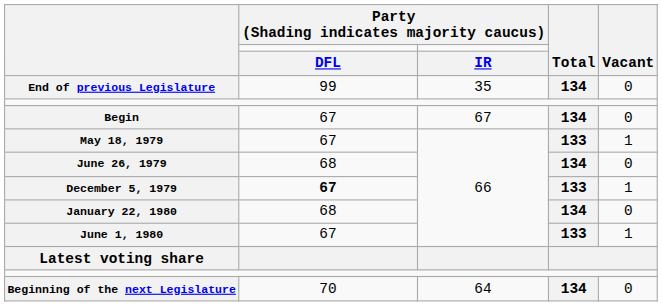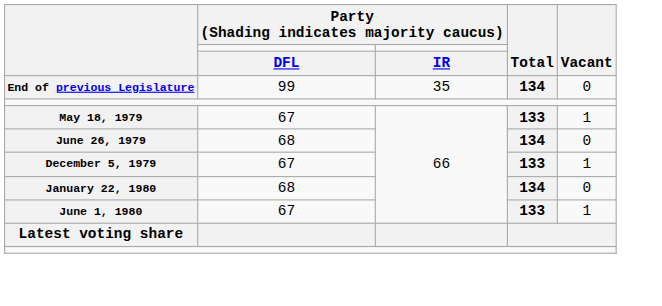- row: (122, 117)
(328, 188) bold -> (286, 164) normal
- row: (122, 289)
